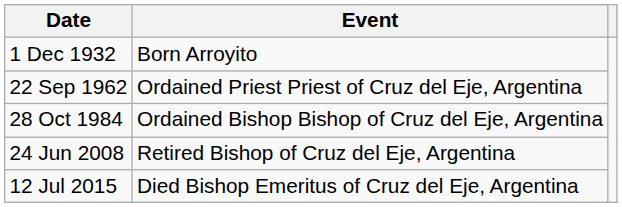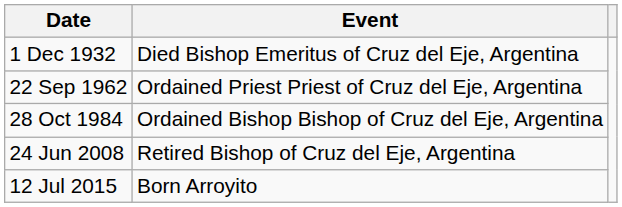(197, 53) Born Arroyito -> (358, 53) Died Bishop Emeritus of Cruz del Eje, Argentina
(358, 185) Died Bishop Emeritus of Cruz del Eje, Argentina -> (197, 185) Born Arroyito
